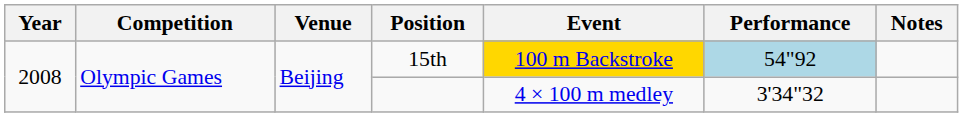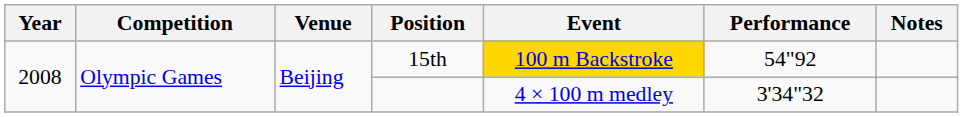(790, 58) lightblue background -> (790, 58) no background
